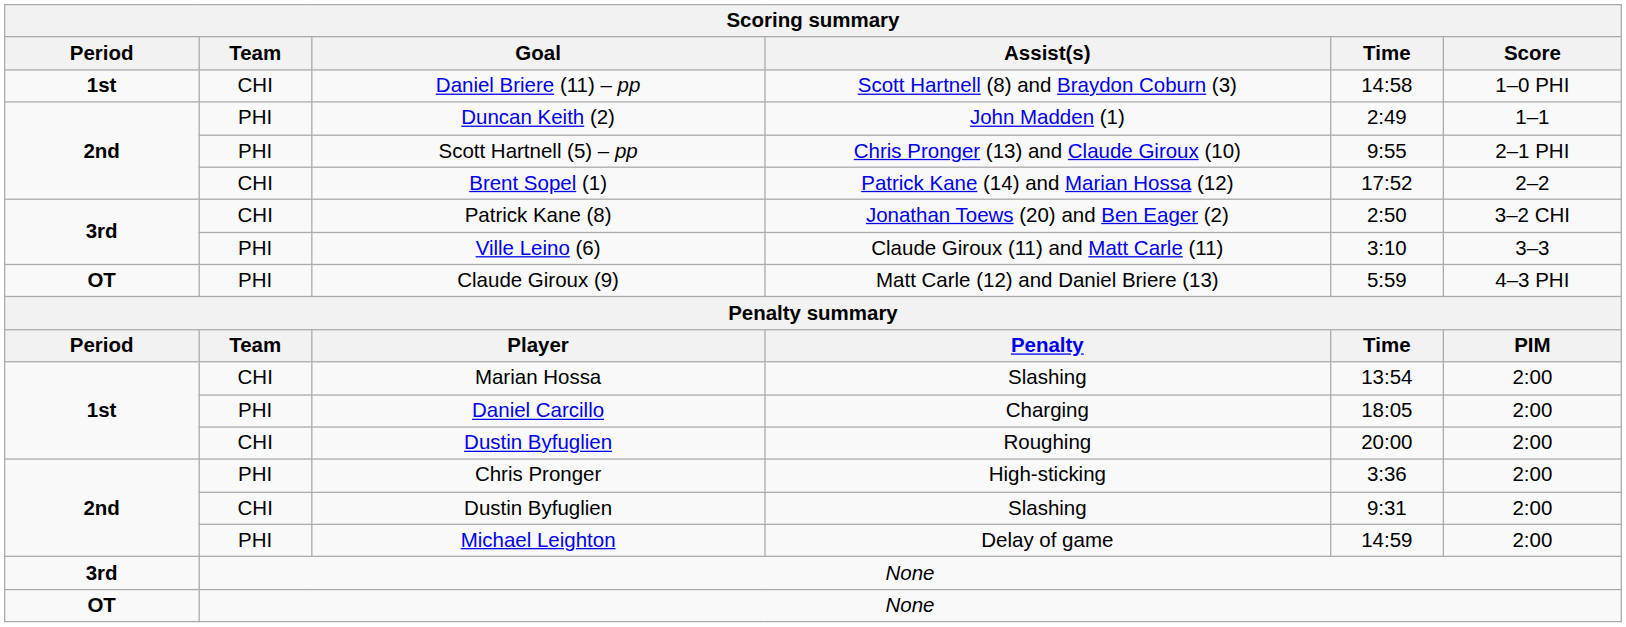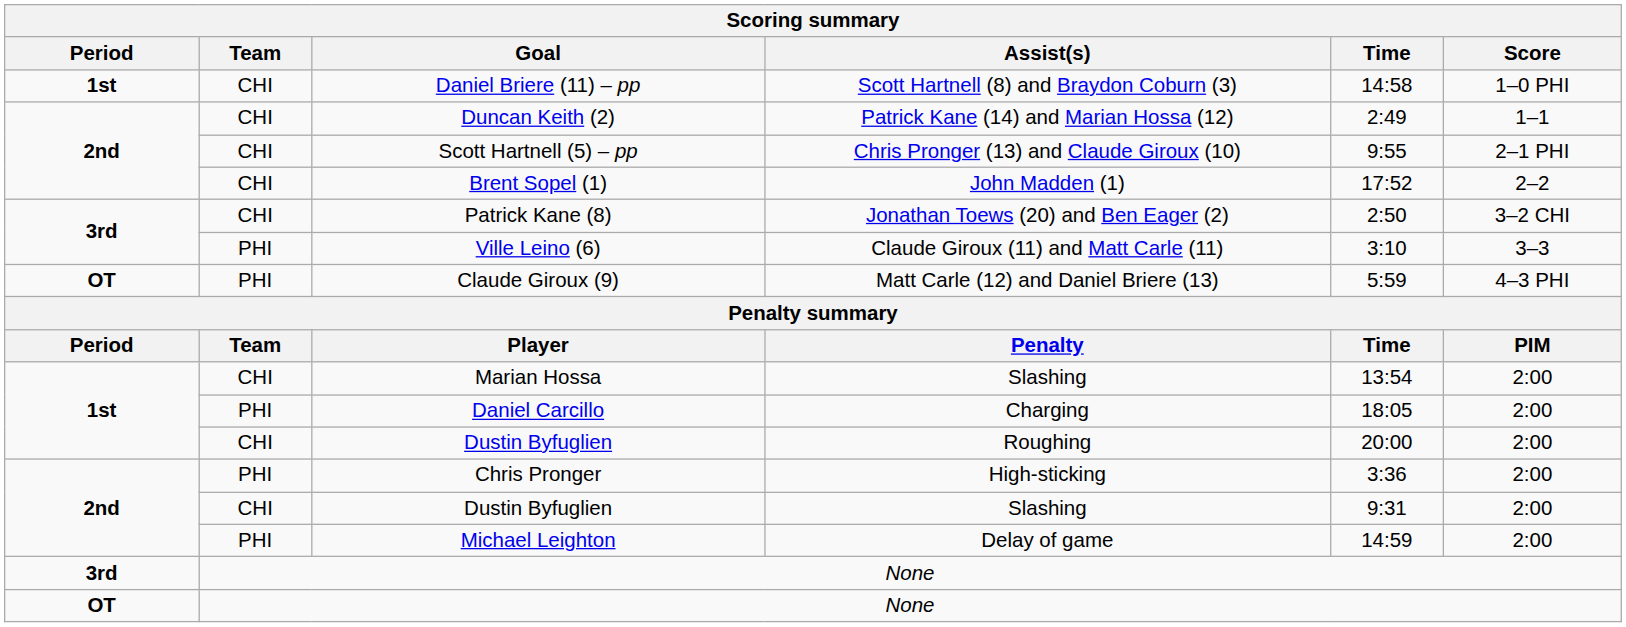(255, 118) PHI -> (255, 118) CHI
(1047, 118) John Madden (1) -> (1047, 118) Patrick Kane (14) and Marian Hossa (12)
(255, 150) PHI -> (255, 150) CHI
(1047, 183) Patrick Kane (14) and Marian Hossa (12) -> (1047, 183) John Madden (1)
